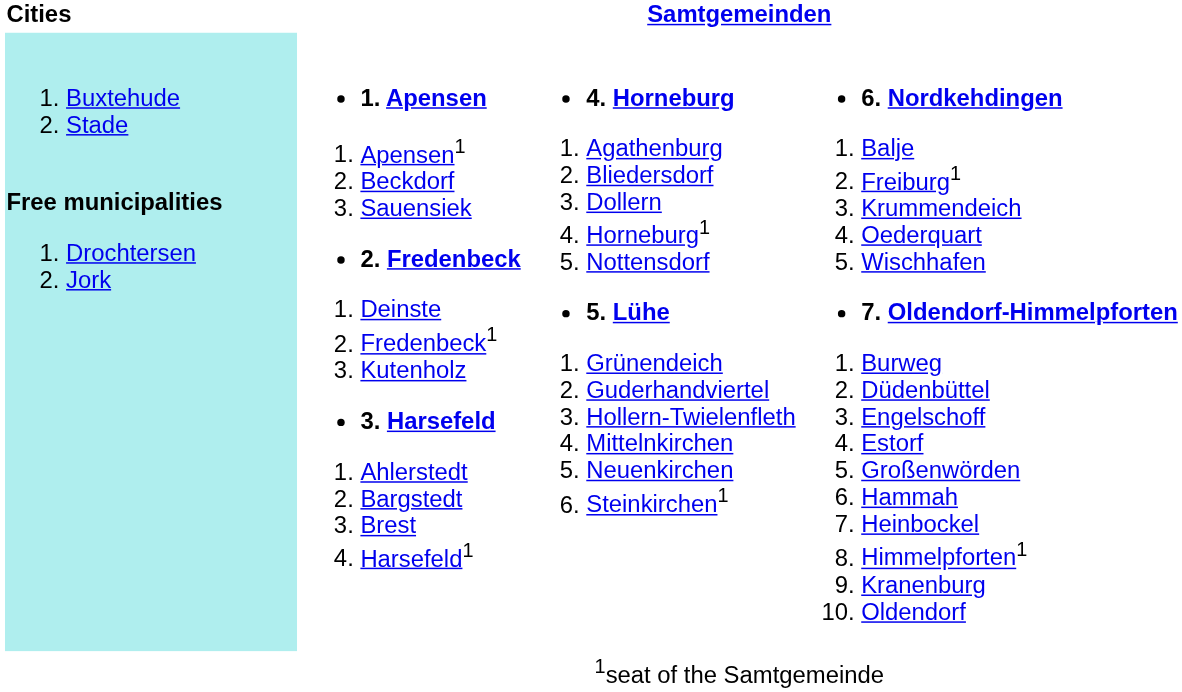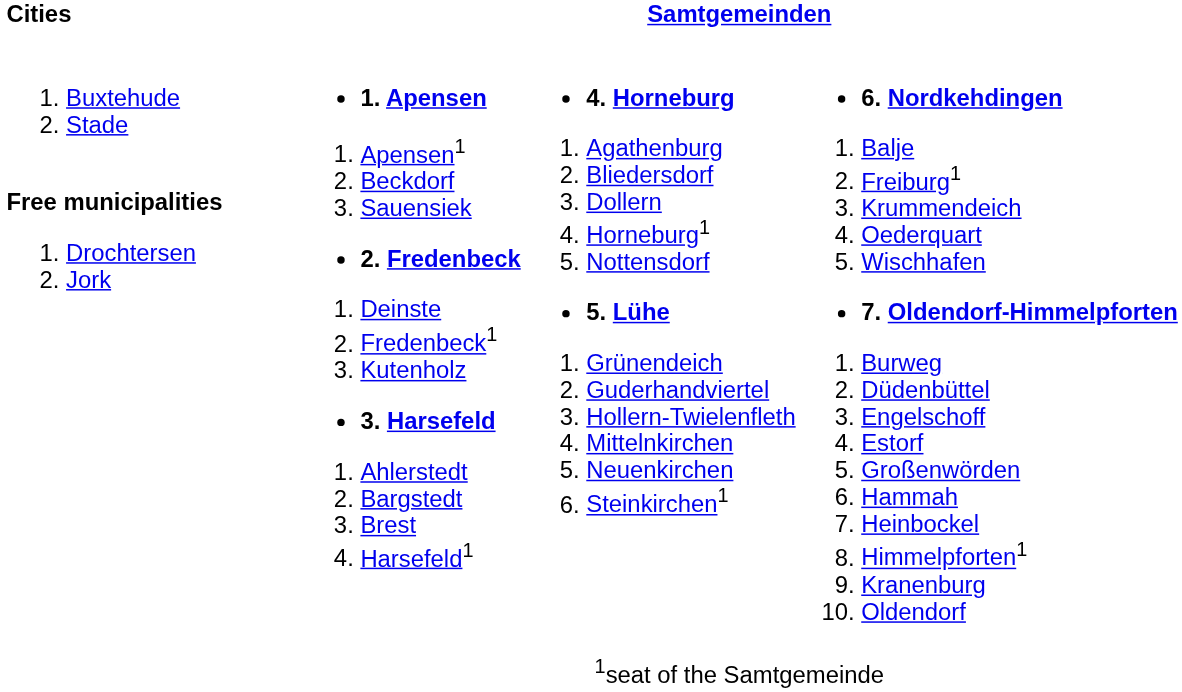(151, 189) paleturquoise background -> (151, 189) no background
